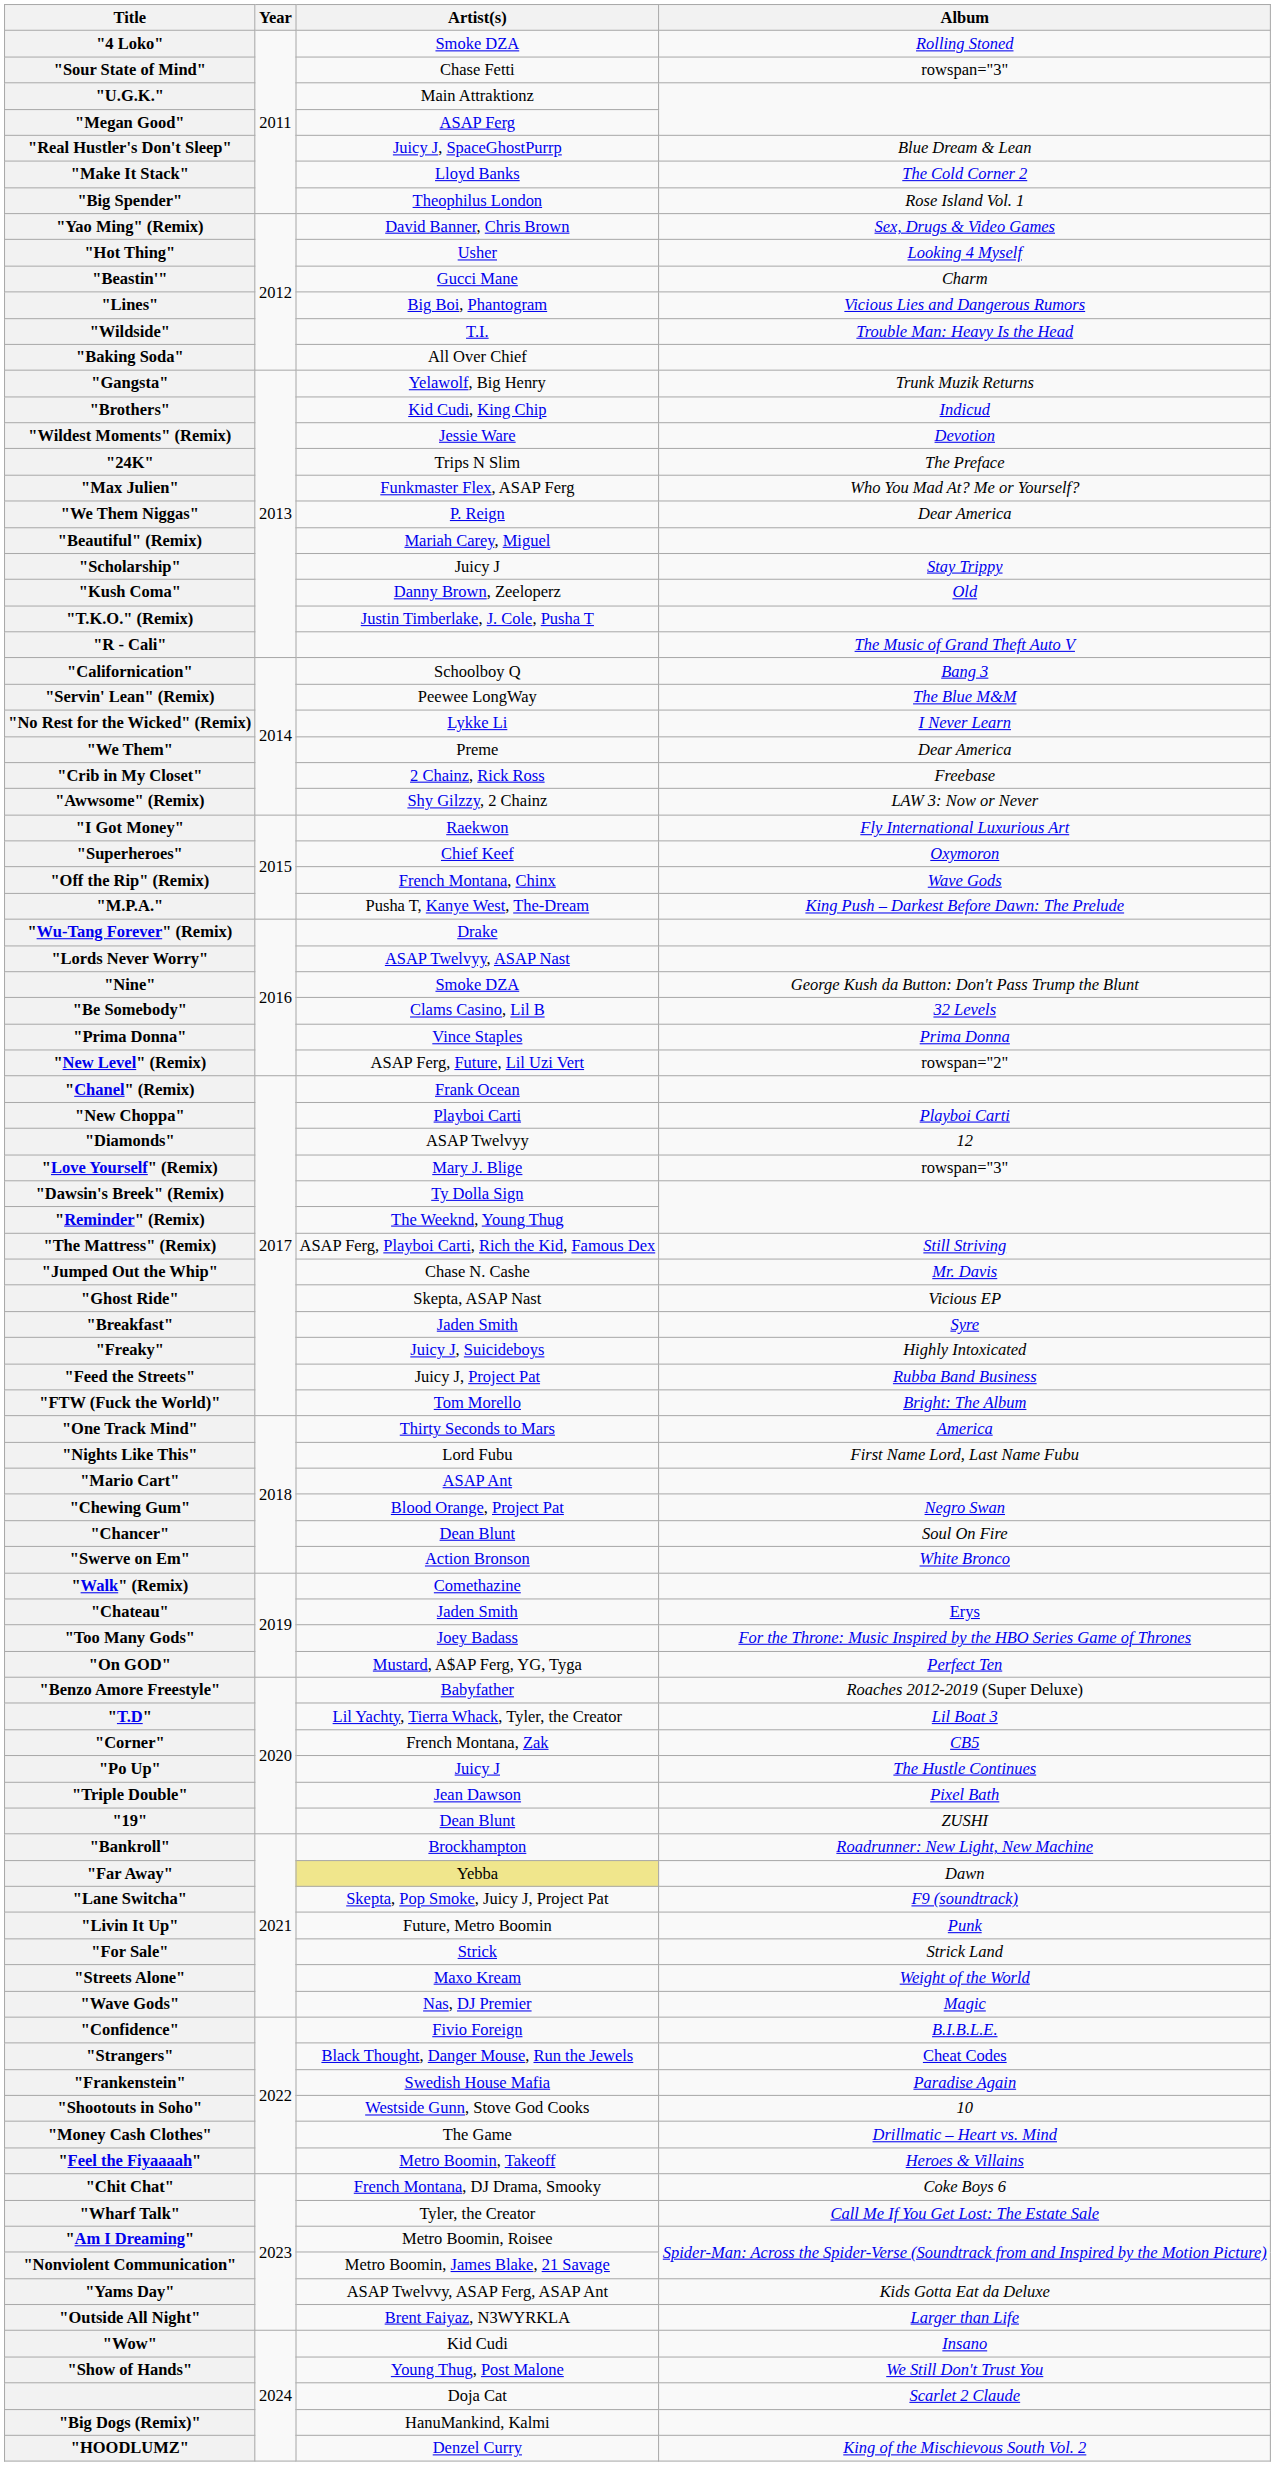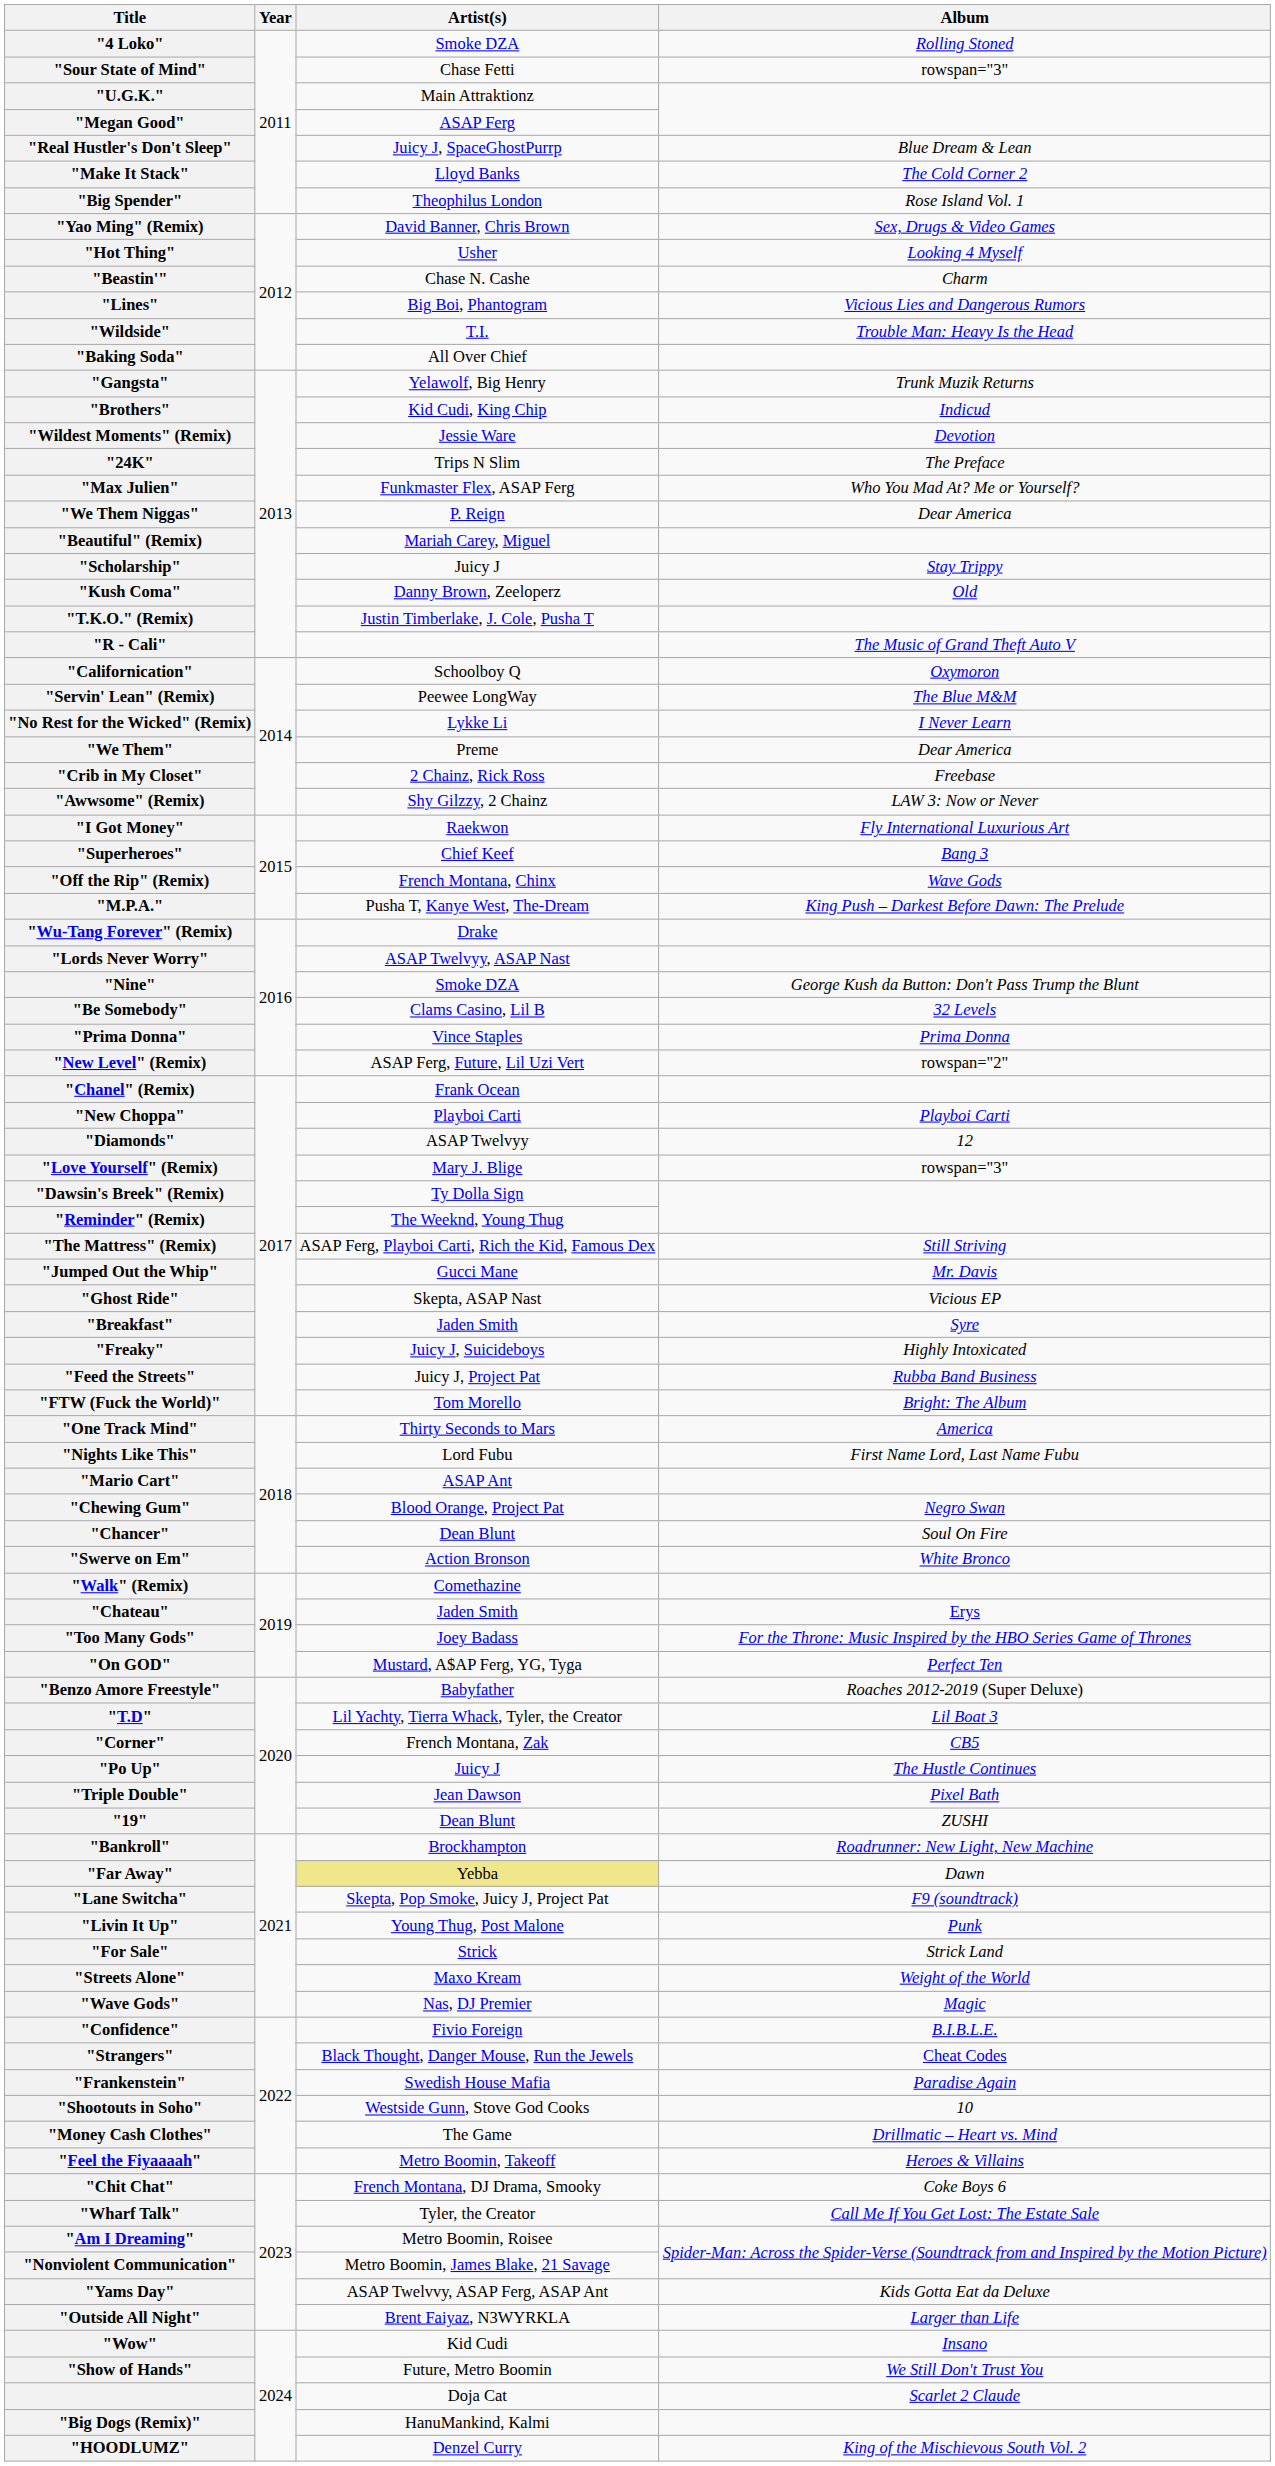(477, 278) Gucci Mane -> (477, 278) Chase N. Cashe
(965, 670) Bang 3 -> (965, 670) Oxymoron
(965, 853) Oxymoron -> (965, 853) Bang 3
(477, 1272) Chase N. Cashe -> (477, 1272) Gucci Mane
(477, 1925) Future, Metro Boomin -> (477, 1925) Young Thug, Post Malone
(477, 2369) Young Thug, Post Malone -> (477, 2369) Future, Metro Boomin
